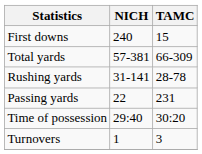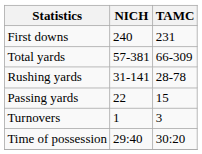(162, 36) 15 -> (165, 36) 231
(165, 97) 231 -> (162, 97) 15
rows swapped: (34, 139) <-> (57, 118)
